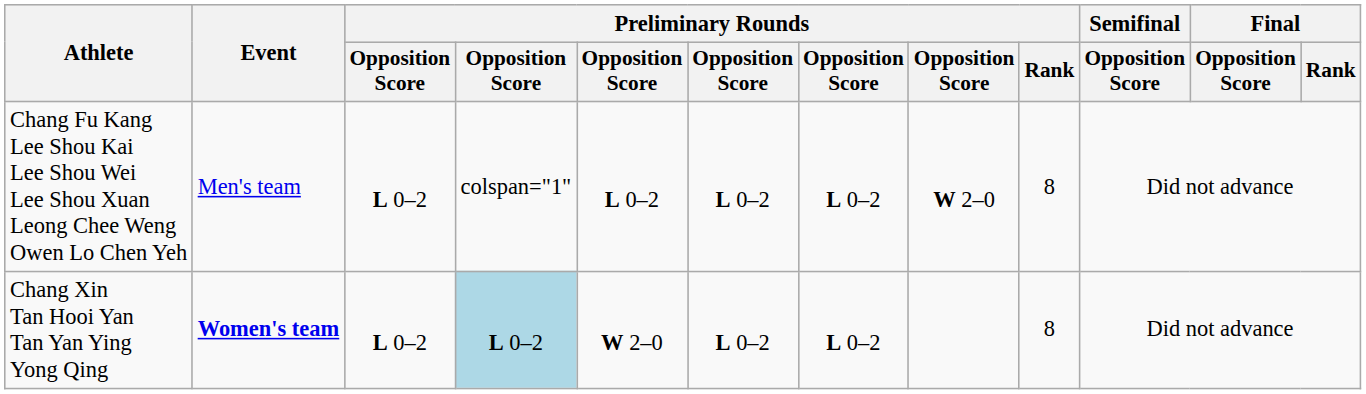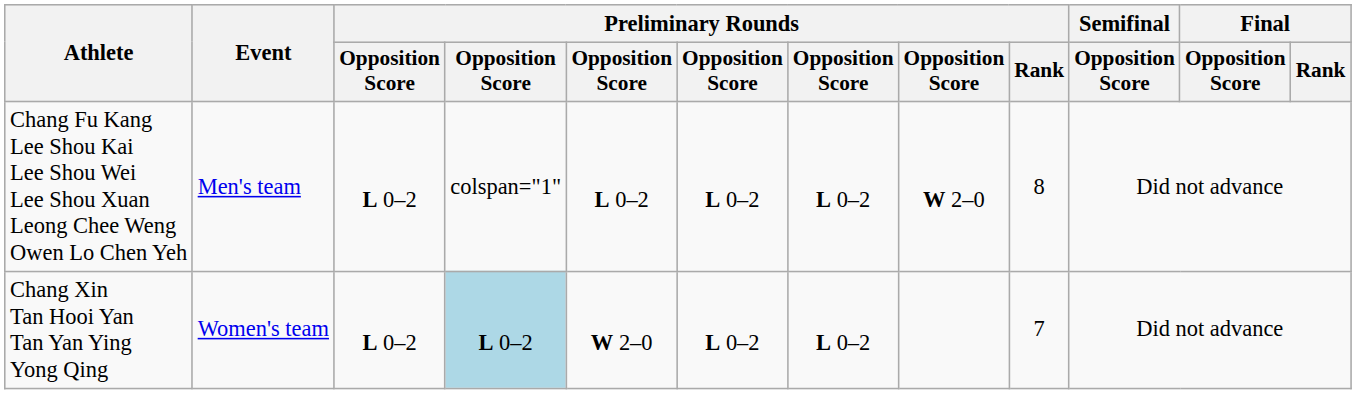(268, 329) bold -> (263, 329) normal
(1049, 329) 8 -> (1039, 329) 7
